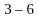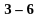(19, 8) normal -> (19, 8) bold
